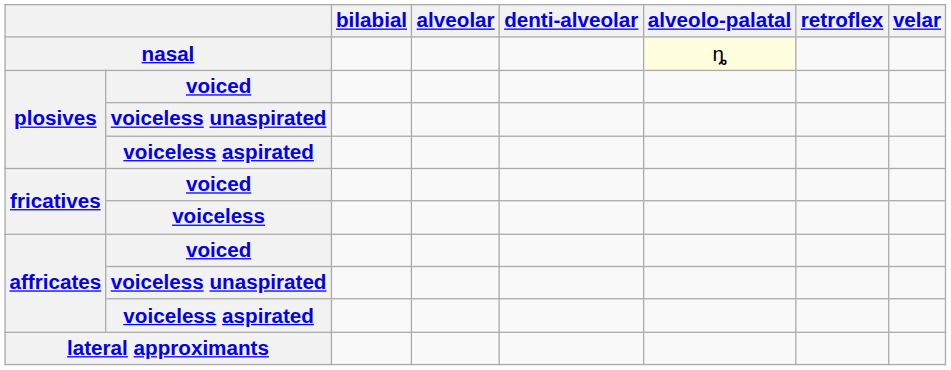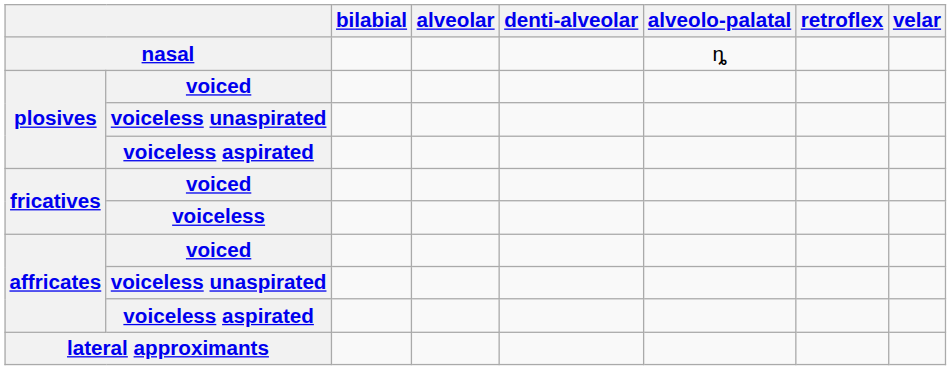(720, 53) lightyellow background -> (720, 53) no background
